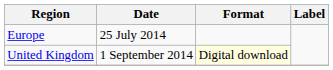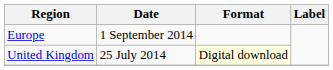(133, 34) 25 July 2014 -> (146, 34) 1 September 2014
(146, 55) 1 September 2014 -> (133, 55) 25 July 2014
